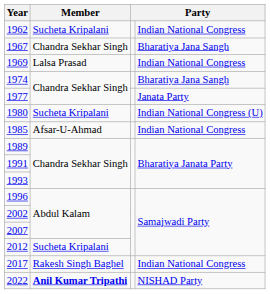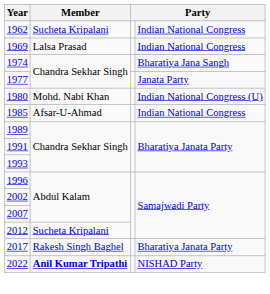- row: (17, 46)
(71, 113) Sucheta Kripalani -> (71, 96) Mohd. Nabi Khan
(191, 264) Indian National Congress -> (185, 247) Bharatiya Janata Party
